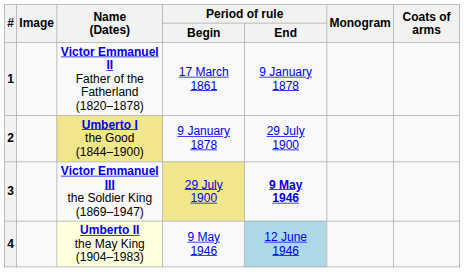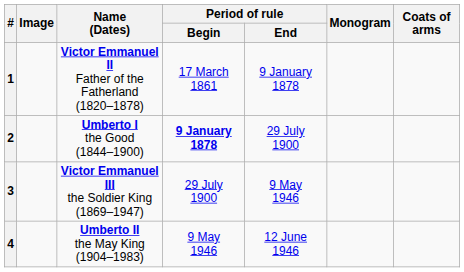(110, 138) khaki background -> (110, 138) no background
(204, 138) normal -> (204, 138) bold
(204, 191) khaki background -> (204, 191) no background
(286, 191) bold -> (286, 191) normal
(110, 244) lightyellow background -> (110, 244) no background
(286, 244) lightblue background -> (286, 244) no background
